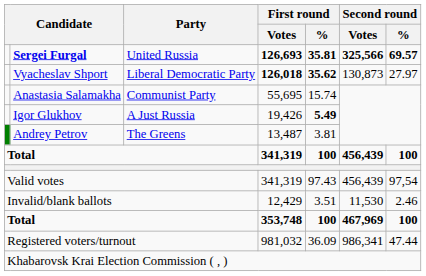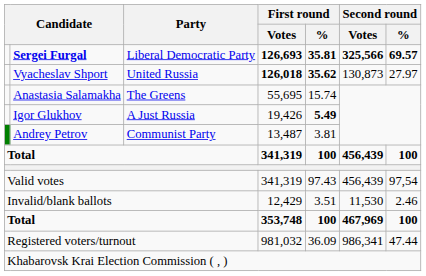(162, 54) United Russia -> (191, 54) Liberal Democratic Party
(191, 74) Liberal Democratic Party -> (162, 74) United Russia
(171, 94) Communist Party -> (156, 94) The Greens
(156, 134) The Greens -> (171, 134) Communist Party
